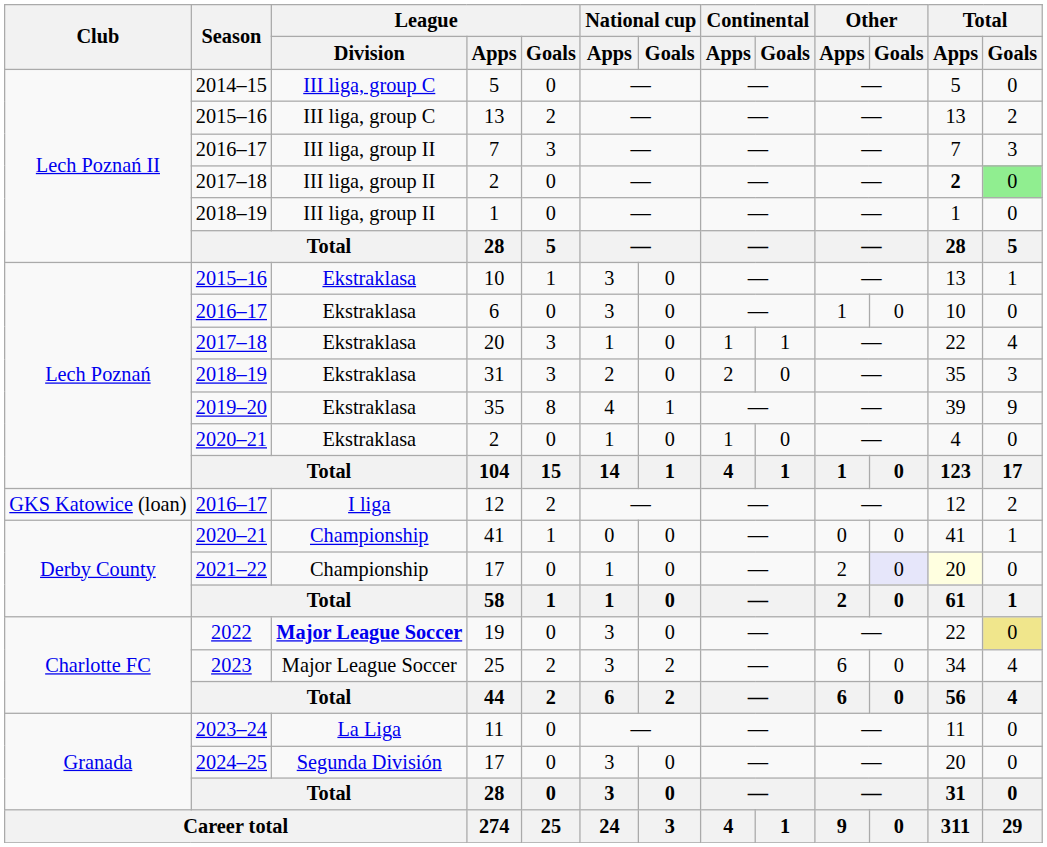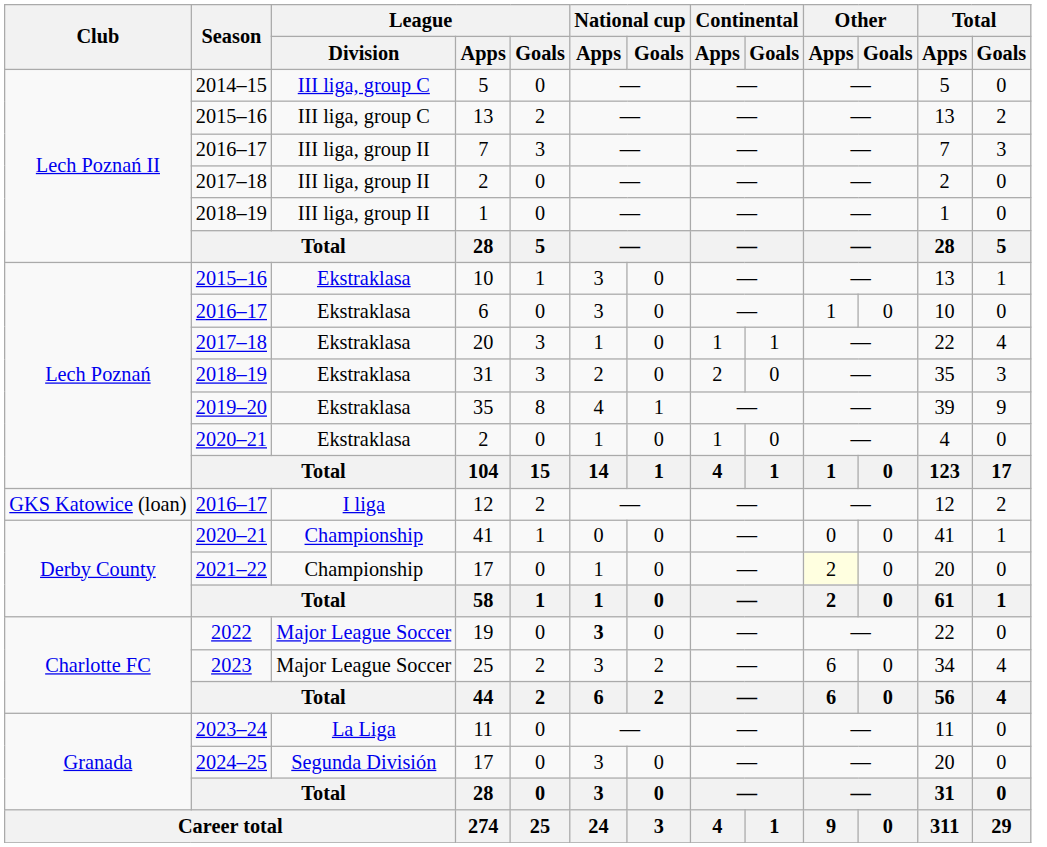(956, 181) bold -> (945, 181) normal
(1012, 181) lightgreen background -> (1001, 181) no background
(842, 568) no background -> (831, 568) lightyellow background
(899, 568) lavender background -> (888, 568) no background
(956, 568) lightyellow background -> (945, 568) no background
(369, 632) bold -> (364, 632) normal
(609, 632) normal -> (598, 632) bold
(1012, 632) khaki background -> (1001, 632) no background
